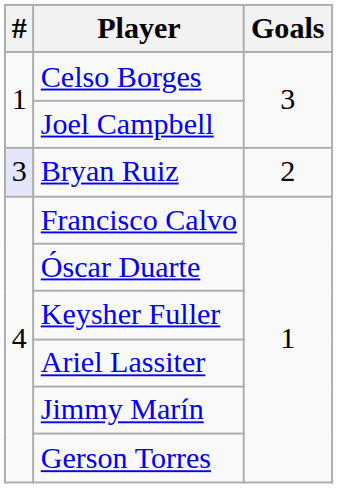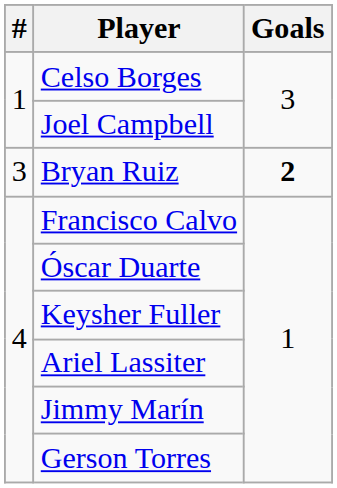(19, 171) lavender background -> (19, 171) no background
(288, 171) normal -> (288, 171) bold
